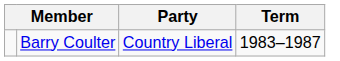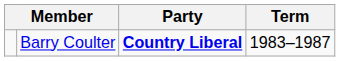(178, 42) normal -> (183, 42) bold
